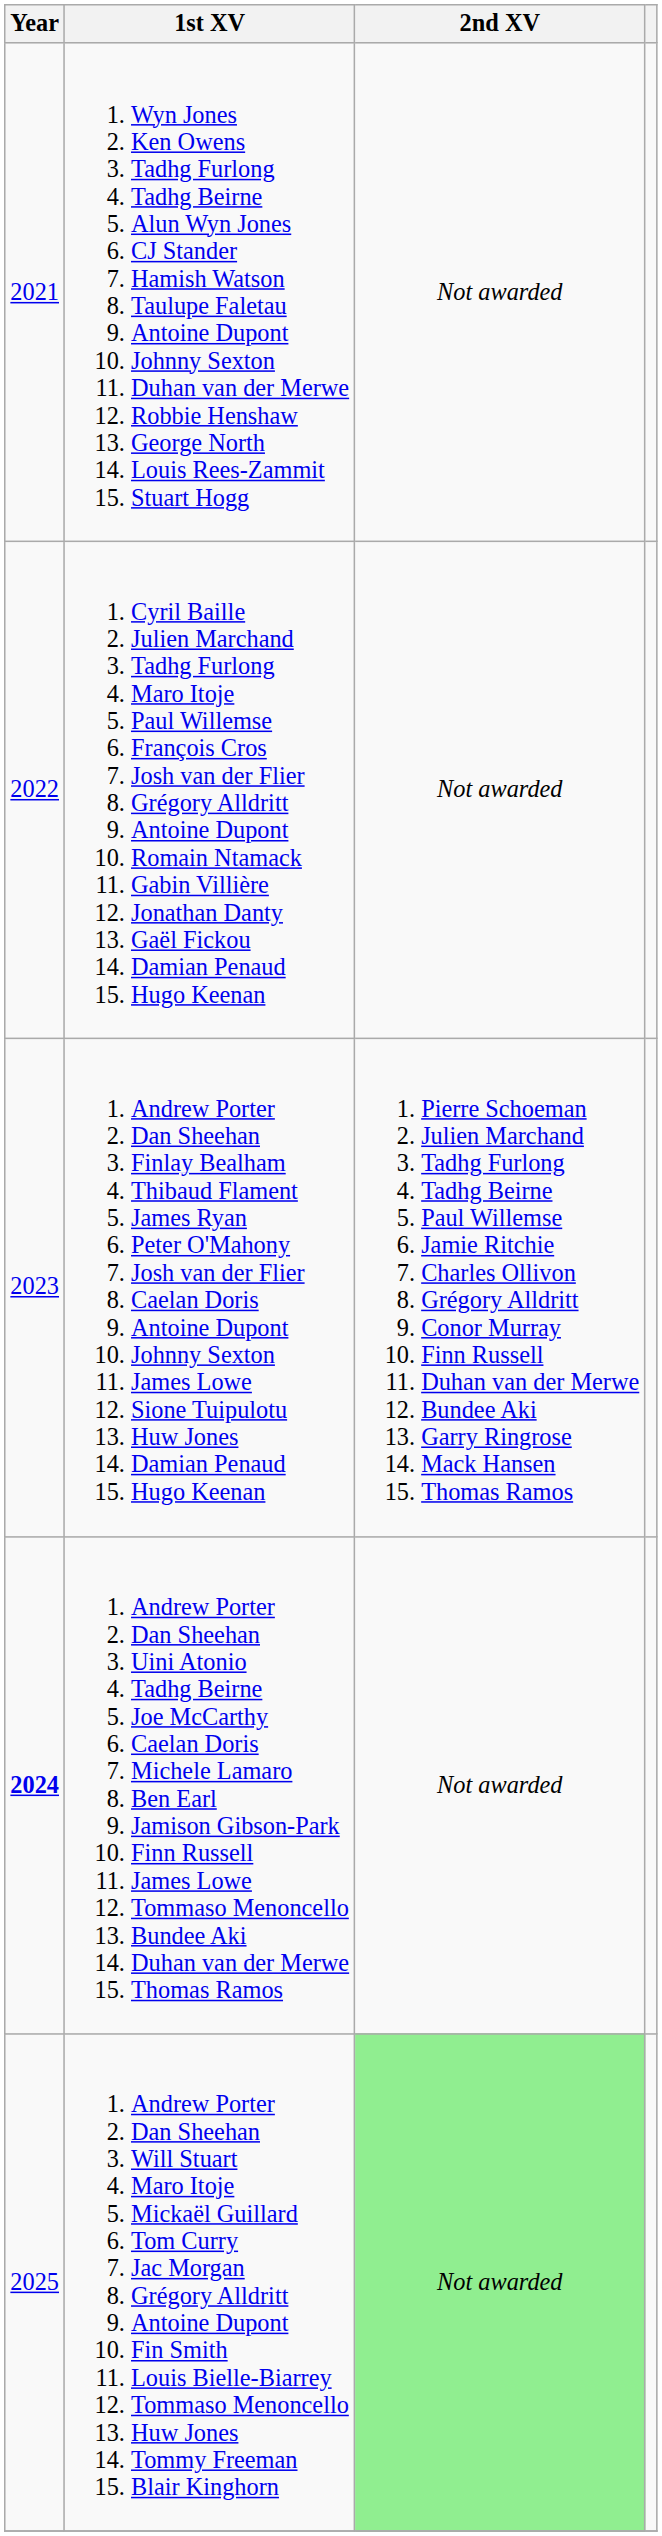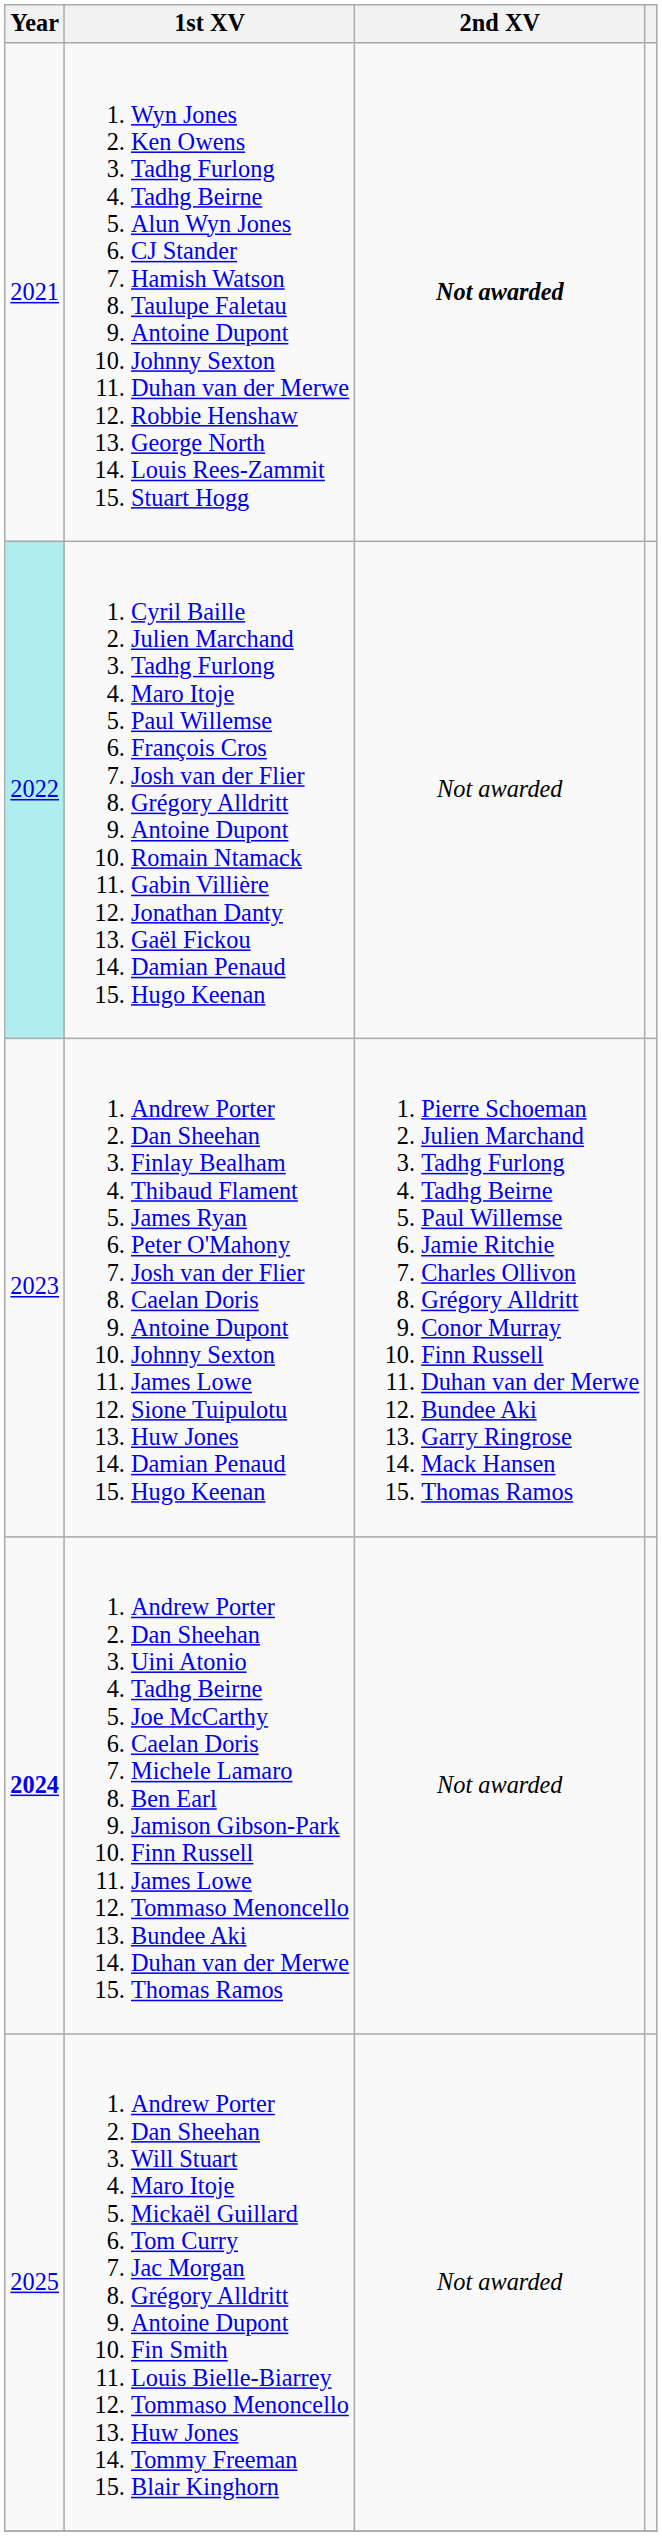(500, 291) normal -> (500, 291) bold
(35, 789) no background -> (35, 789) paleturquoise background
(500, 2282) lightgreen background -> (500, 2282) no background
